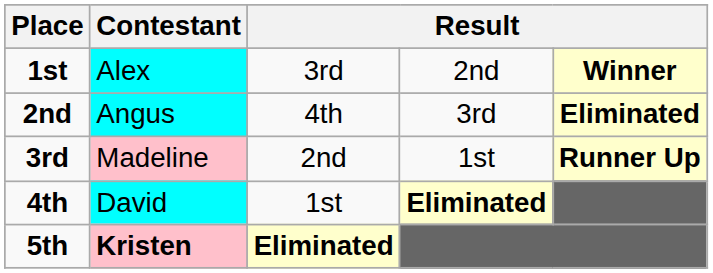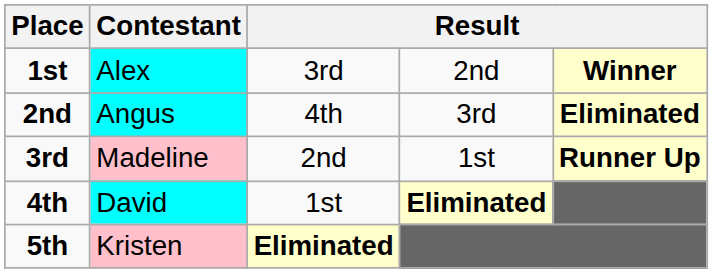(144, 245) bold -> (139, 245) normal
